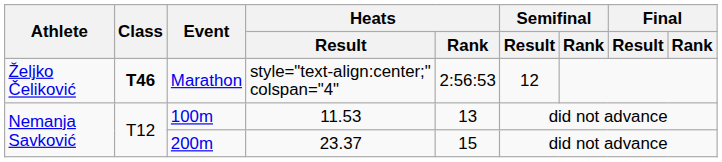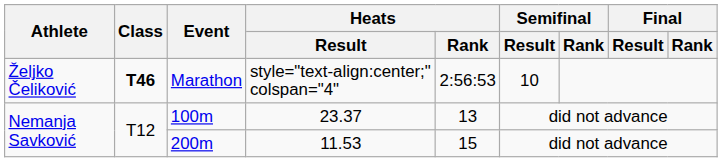(529, 81) 12 -> (529, 81) 10
(341, 117) 11.53 -> (341, 117) 23.37
(341, 143) 23.37 -> (341, 143) 11.53
